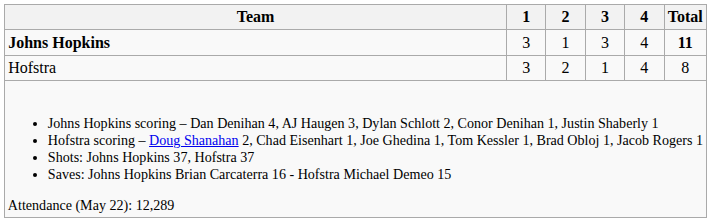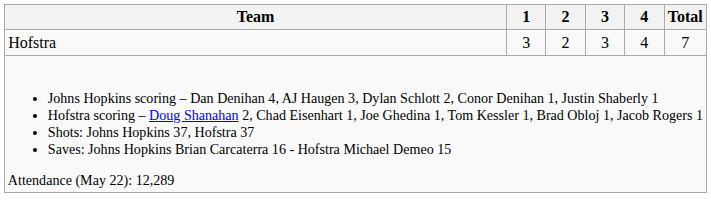- row: (59, 42)
(605, 67) 1 -> (605, 42) 3
(685, 67) 8 -> (685, 42) 7
